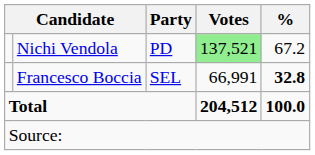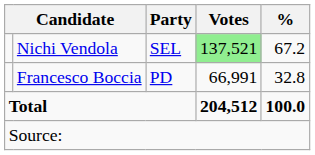(161, 48) PD -> (165, 48) SEL
(165, 77) SEL -> (161, 77) PD
(290, 77) bold -> (290, 77) normal
